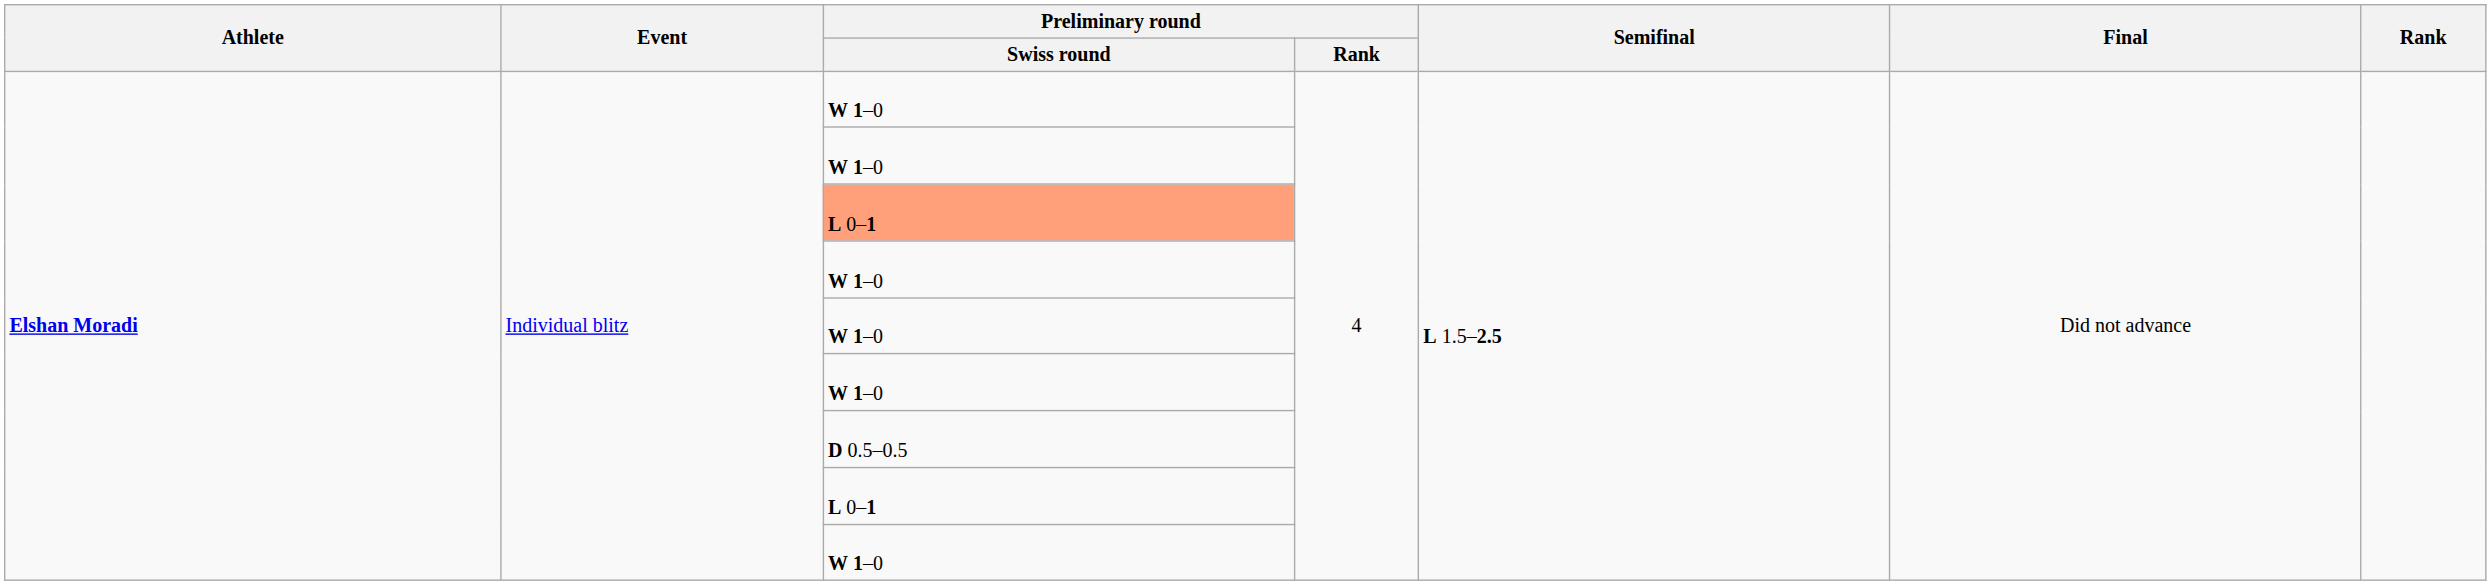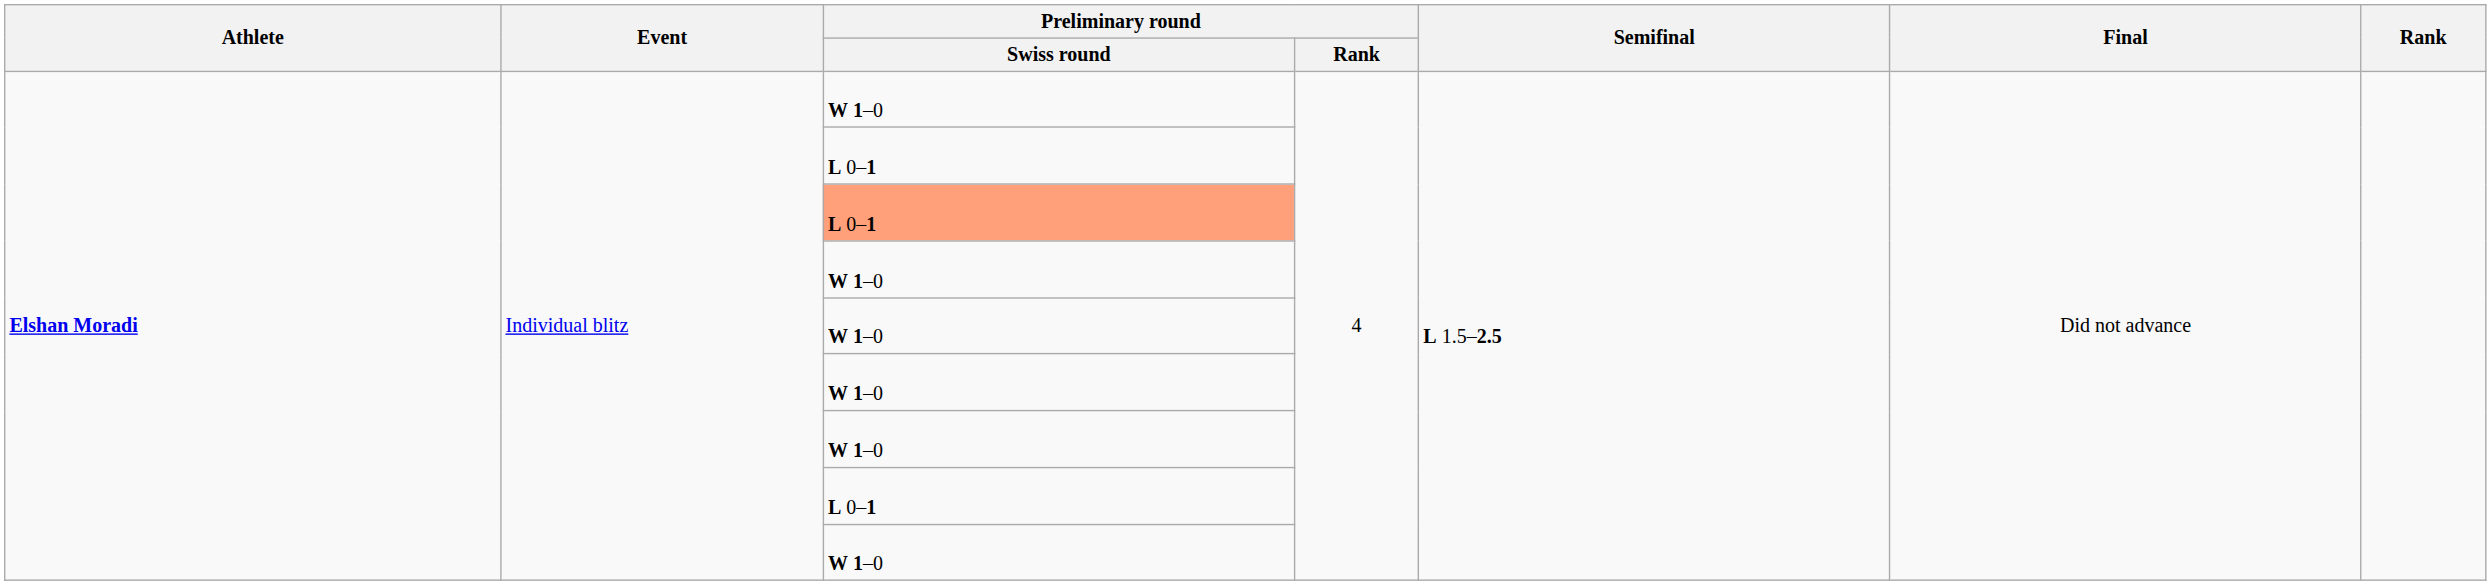(855, 167) W 1–0 -> (852, 167) L 0–1
(868, 450) D 0.5–0.5 -> (855, 450) W 1–0
